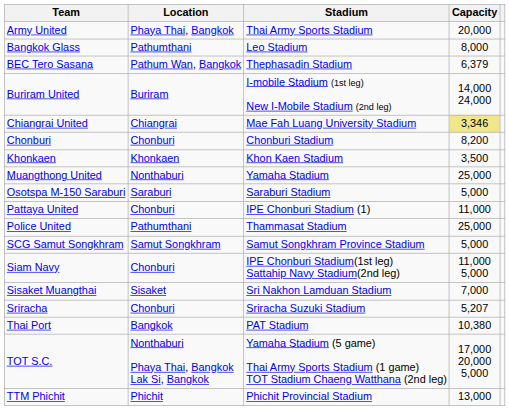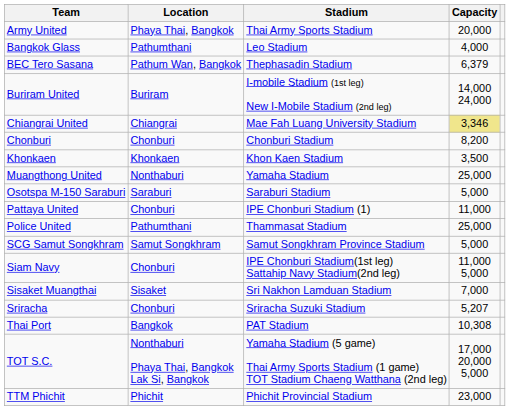(475, 47) 8,000 -> (475, 47) 4,000
(475, 325) 10,380 -> (475, 325) 10,308
(475, 397) 13,000 -> (475, 397) 23,000
